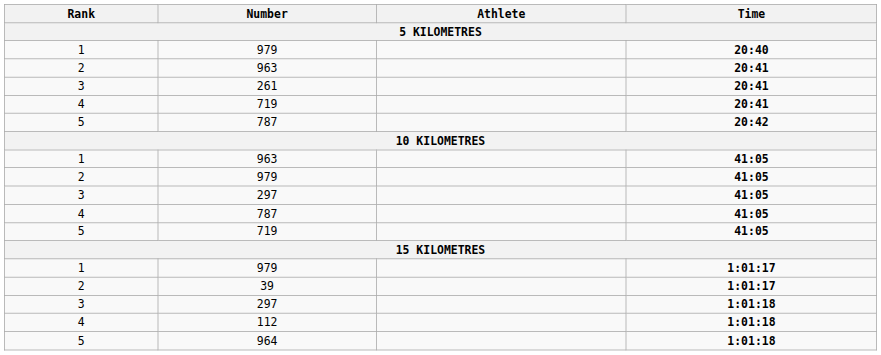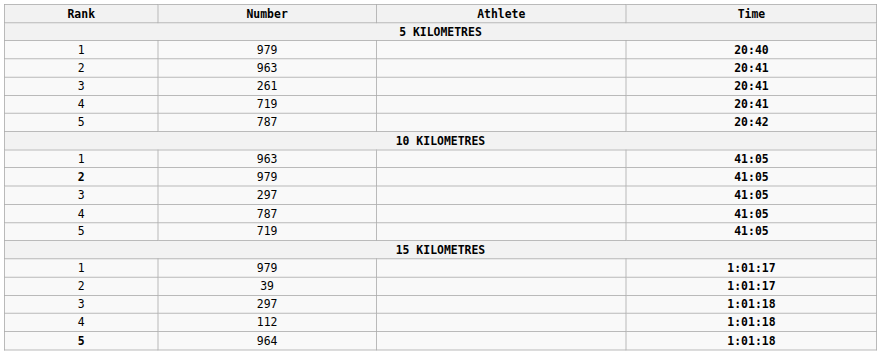(81, 177) normal -> (81, 177) bold
(81, 341) normal -> (81, 341) bold
